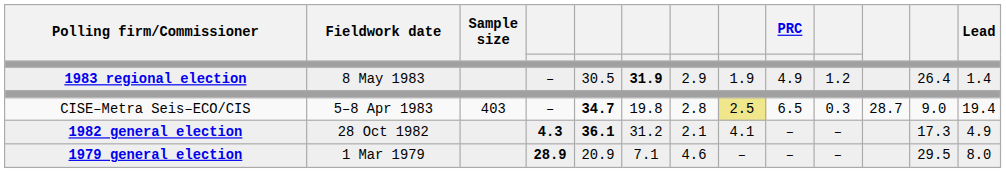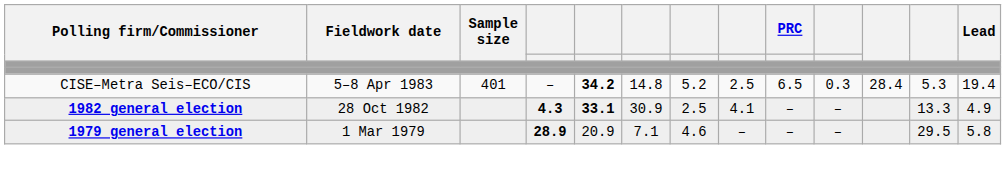- row: (155, 79)
(493, 109) 403 -> (493, 85) 401
(598, 109) 34.7 -> (598, 85) 34.2
(646, 109) 19.8 -> (646, 85) 14.8
(694, 109) 2.8 -> (694, 85) 5.2
(742, 109) khaki background -> (742, 85) no background
(886, 109) 28.7 -> (886, 85) 28.4
(934, 109) 9.0 -> (934, 85) 5.3
(598, 132) 36.1 -> (598, 109) 33.1
(646, 132) 31.2 -> (646, 109) 30.9
(694, 132) 2.1 -> (694, 109) 2.5
(934, 132) 17.3 -> (934, 109) 13.3
(979, 155) 8.0 -> (979, 132) 5.8
